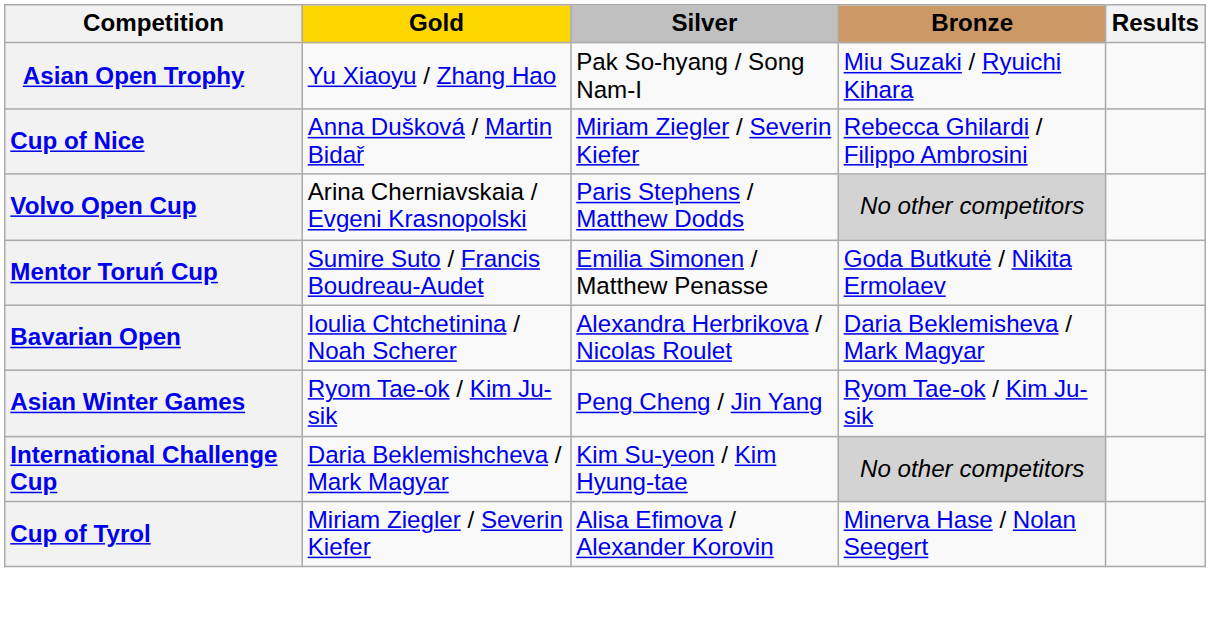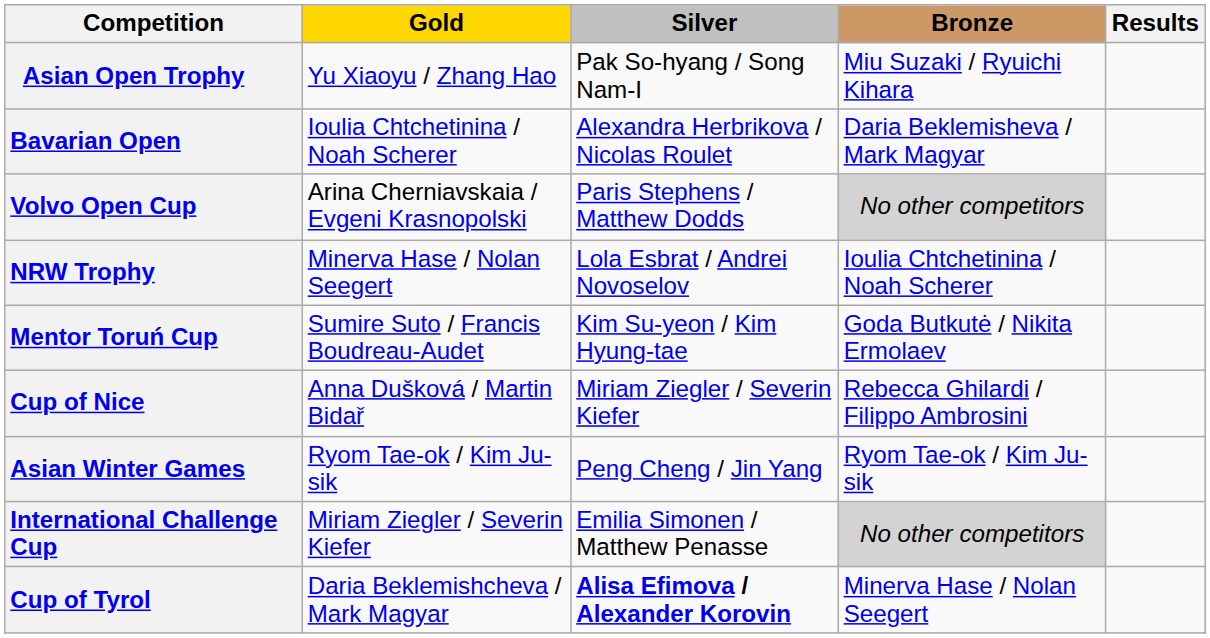rows swapped: (77, 141) <-> (96, 337)
+ row: (83, 272)
(672, 272) Emilia Simonen / Matthew Penasse -> (676, 337) Kim Su-yeon / Kim Hyung-tae
(435, 468) Daria Beklemishcheva / Mark Magyar -> (435, 534) Miriam Ziegler / Severin Kiefer
(676, 468) Kim Su-yeon / Kim Hyung-tae -> (672, 534) Emilia Simonen / Matthew Penasse
(435, 534) Miriam Ziegler / Severin Kiefer -> (435, 599) Daria Beklemishcheva / Mark Magyar
(675, 534) normal -> (684, 599) bold
